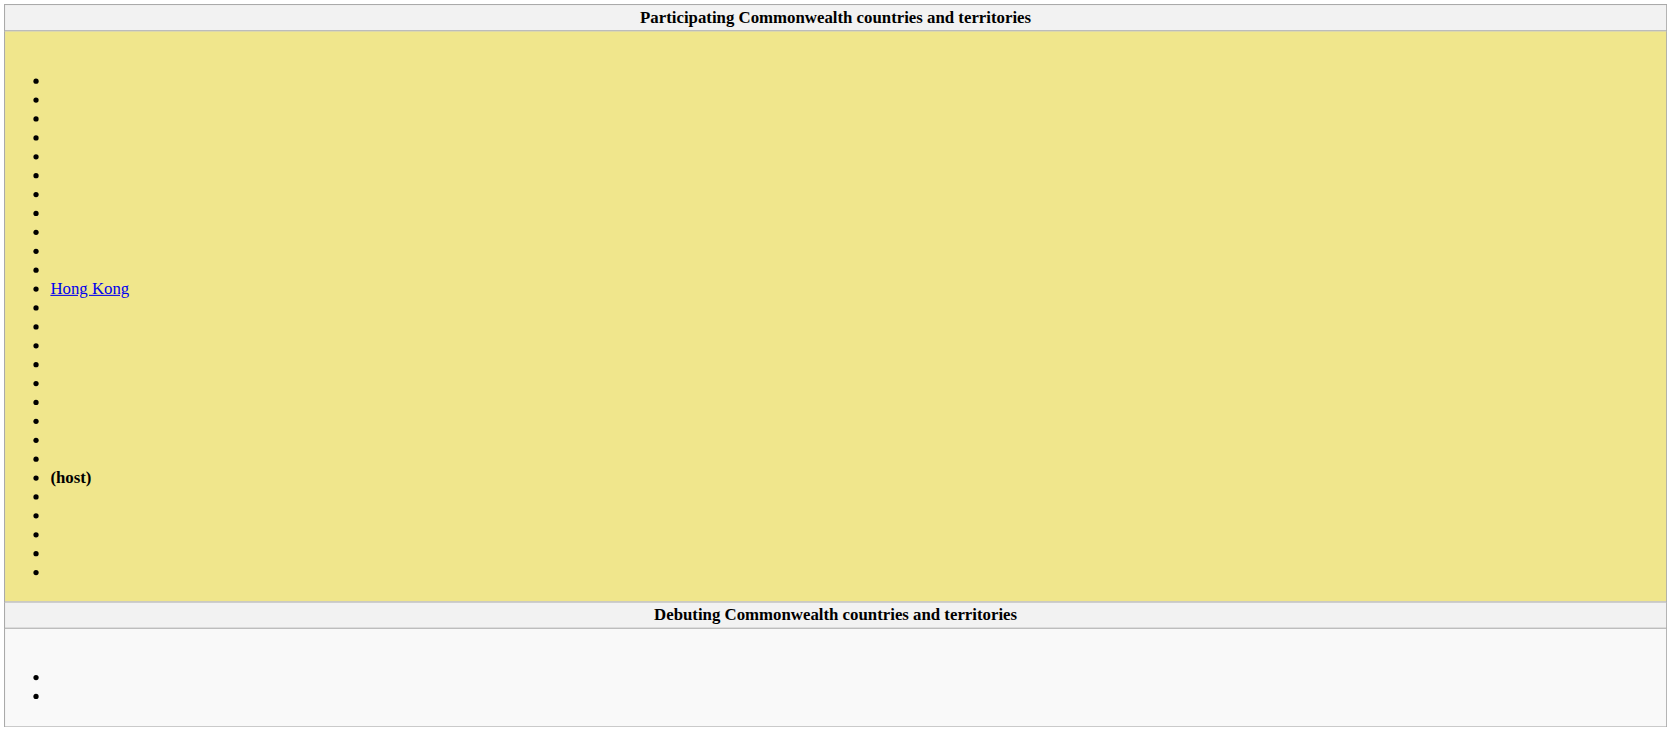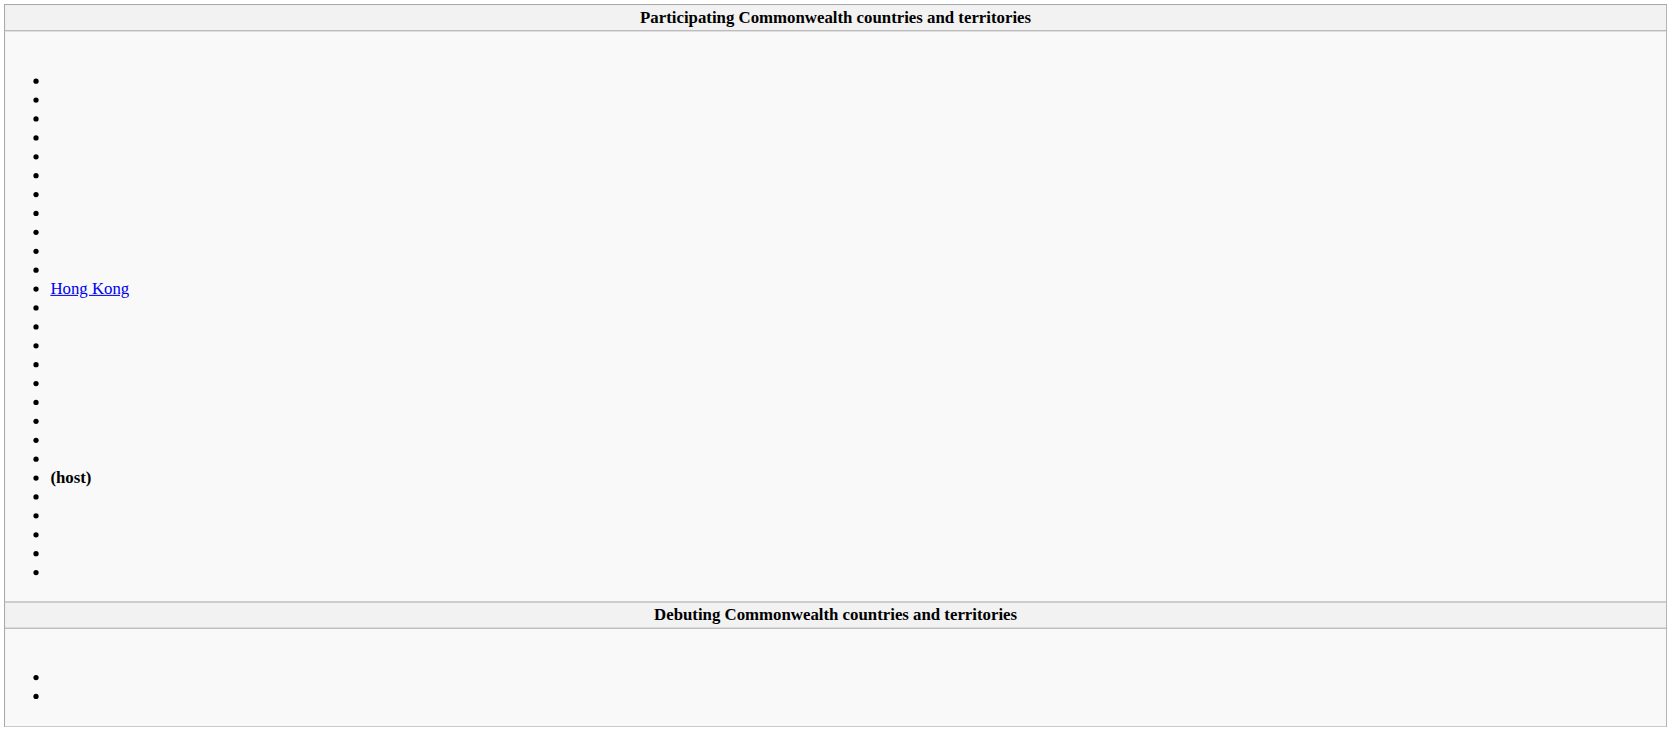(836, 326) khaki background -> (836, 326) no background
